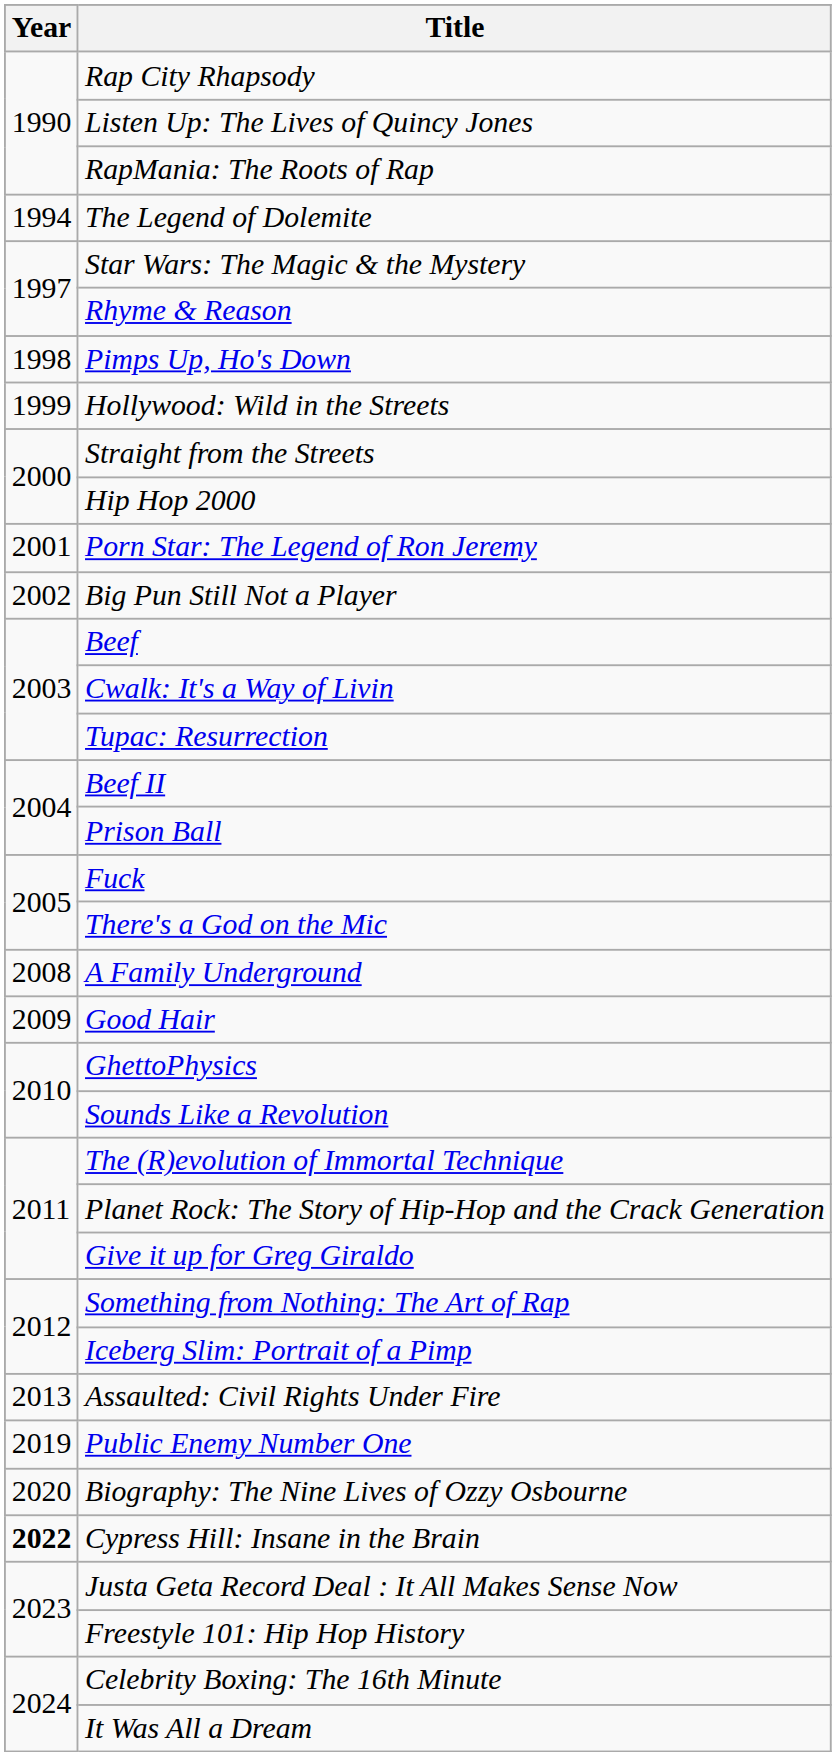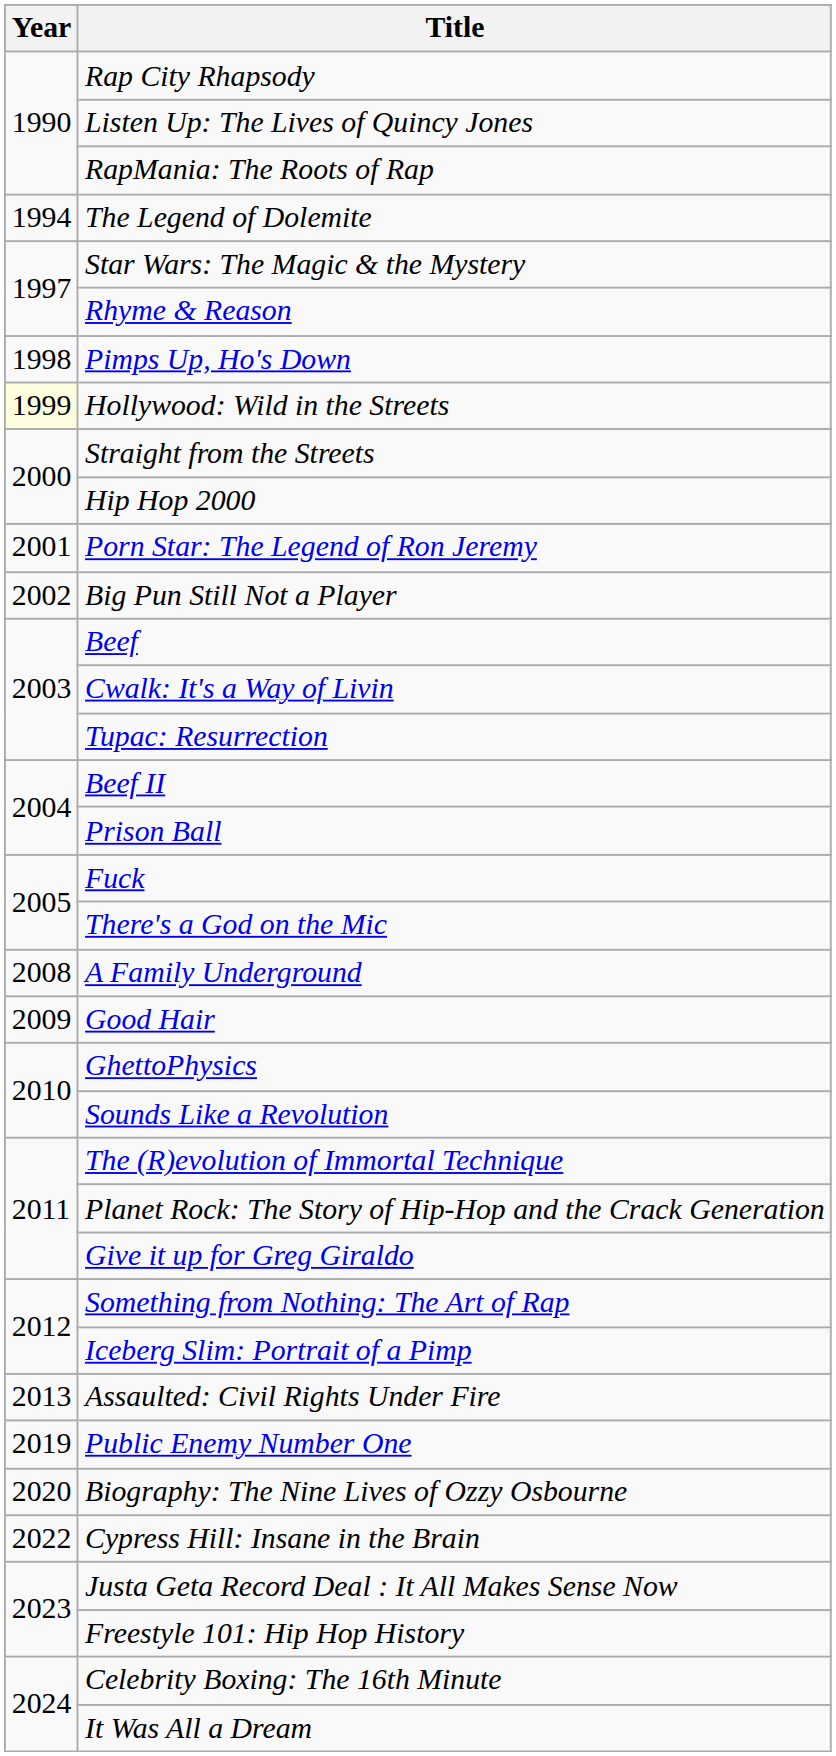(42, 405) no background -> (42, 405) lightyellow background
(42, 1538) bold -> (42, 1538) normal
